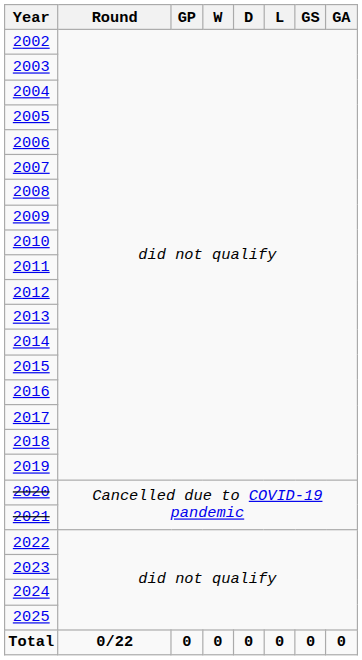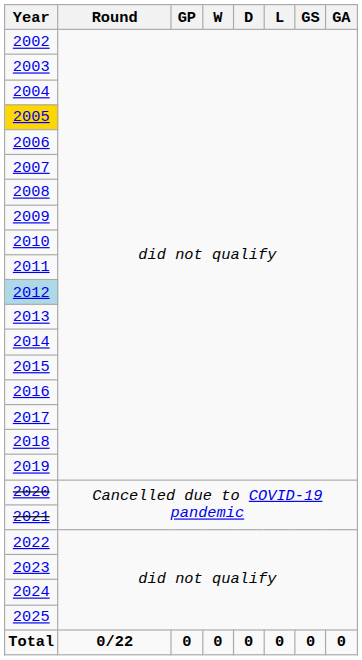(31, 117) no background -> (31, 117) gold background
(31, 292) no background -> (31, 292) lightblue background
